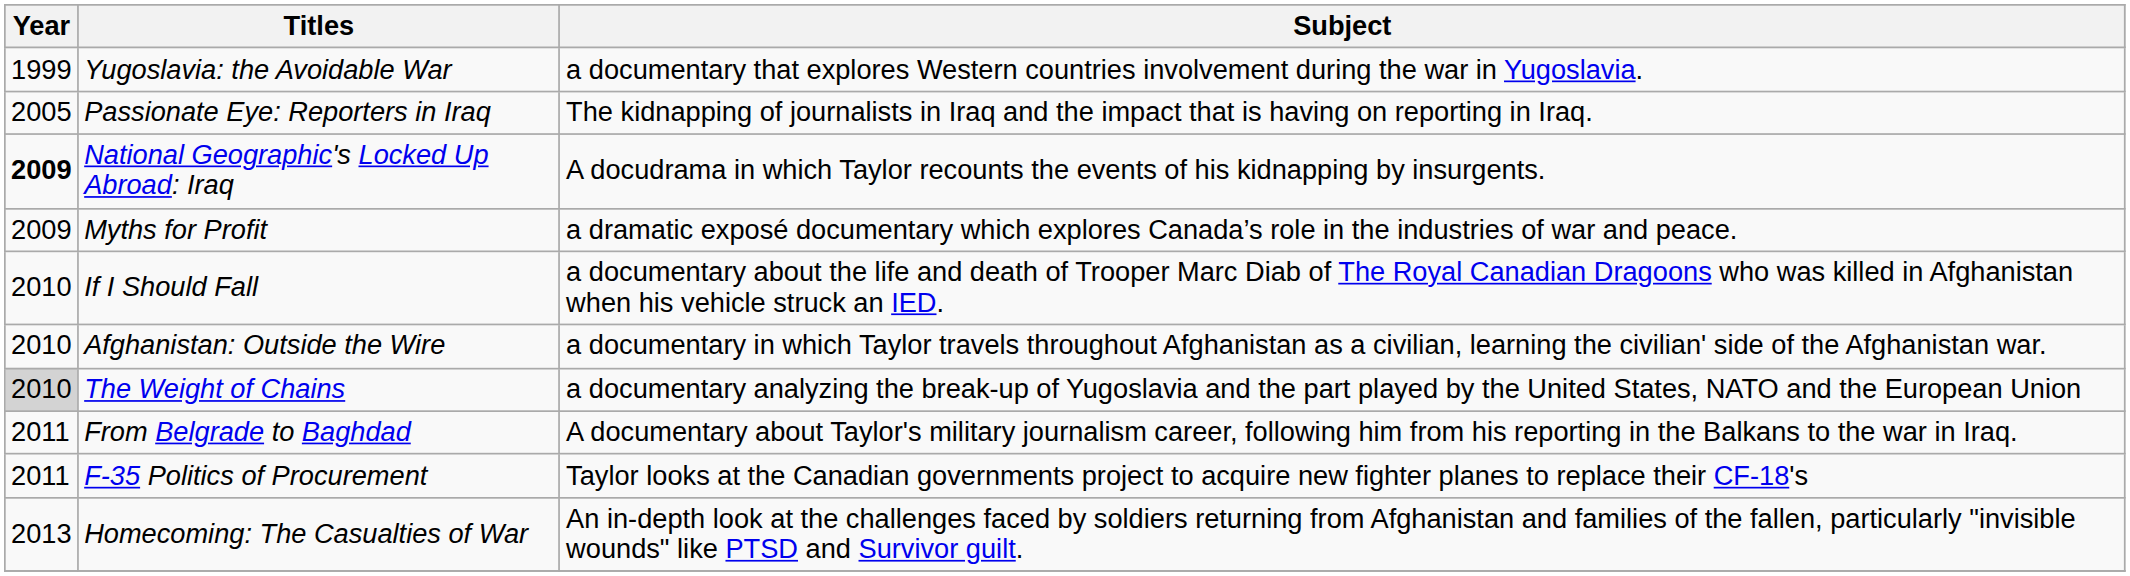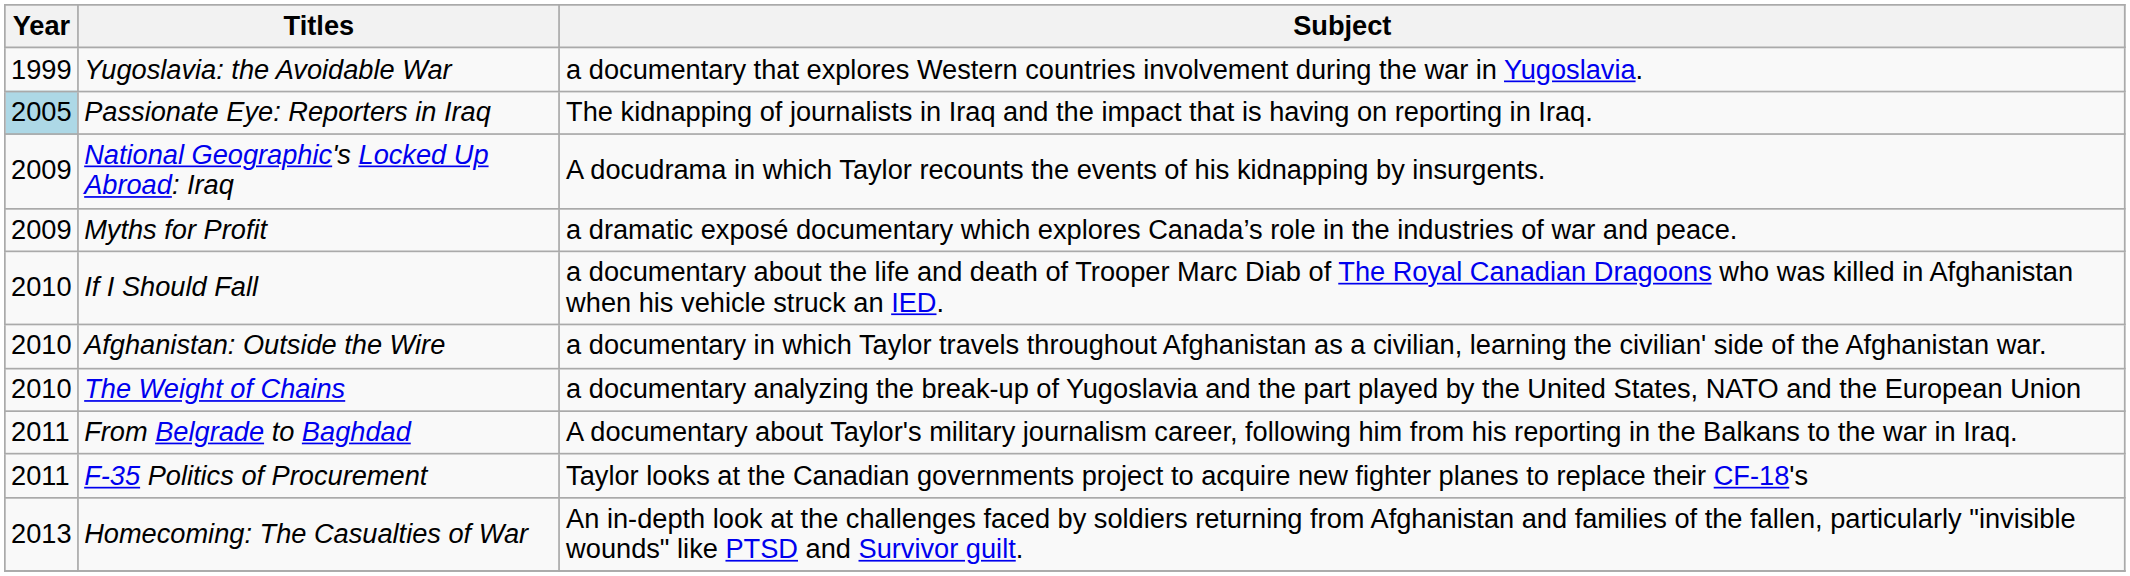(41, 112) no background -> (41, 112) lightblue background
(41, 170) bold -> (41, 170) normal
(41, 389) lightgrey background -> (41, 389) no background
